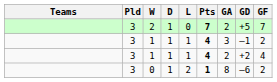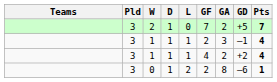columns swapped: (263, 12) <-> (207, 12)
